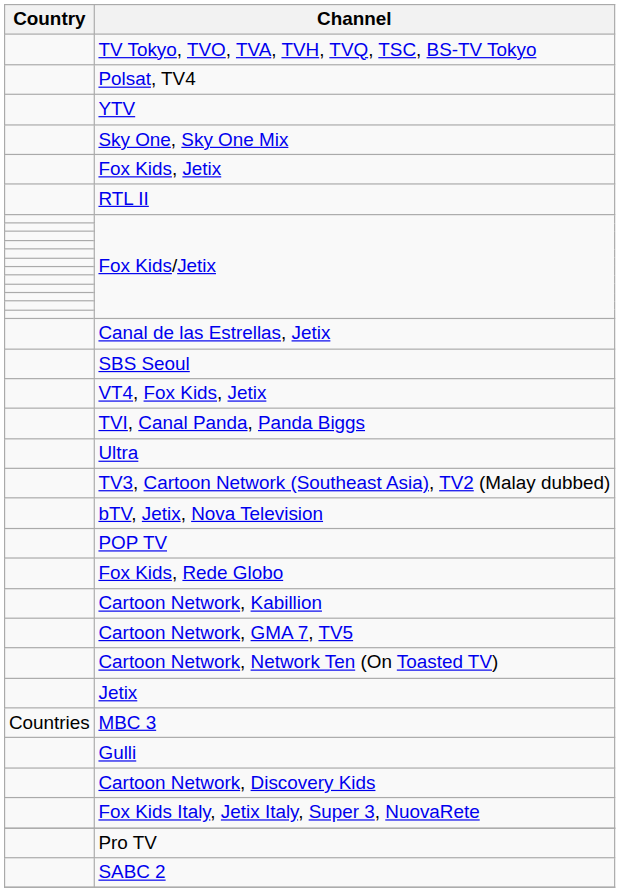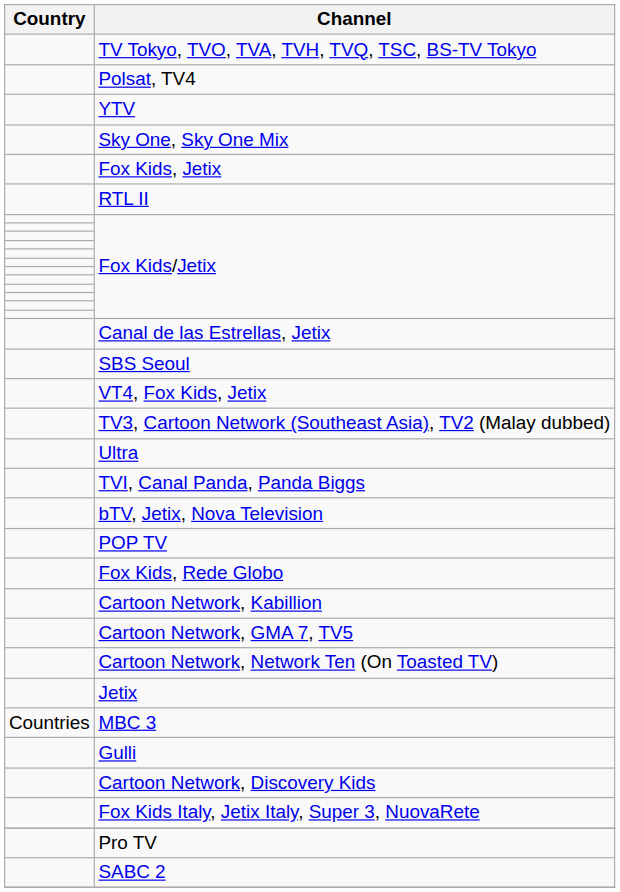(232, 423) TVI, Canal Panda, Panda Biggs -> (354, 423) TV3, Cartoon Network (Southeast Asia), TV2 (Malay dubbed)
(354, 483) TV3, Cartoon Network (Southeast Asia), TV2 (Malay dubbed) -> (232, 483) TVI, Canal Panda, Panda Biggs
